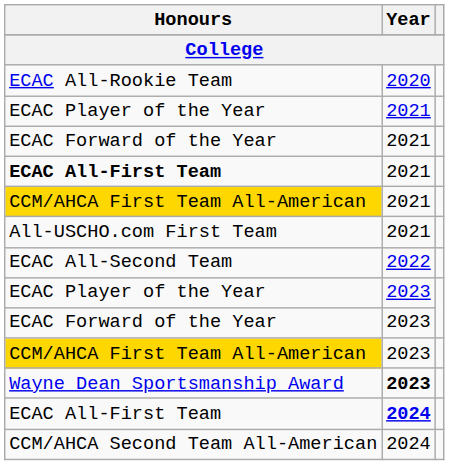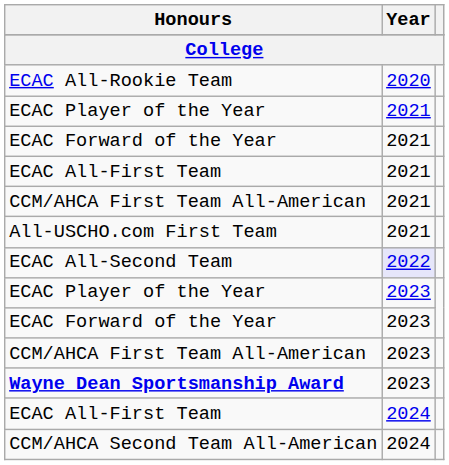(115, 171) bold -> (115, 171) normal
(188, 202) gold background -> (188, 202) no background
(408, 262) no background -> (408, 262) lavender background
(188, 353) gold background -> (188, 353) no background
(176, 383) normal -> (176, 383) bold
(408, 383) bold -> (408, 383) normal
(408, 414) bold -> (408, 414) normal
